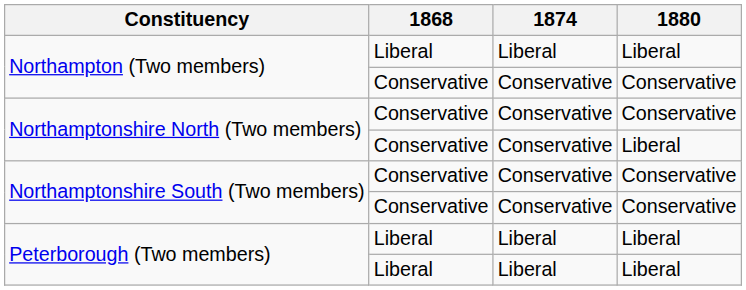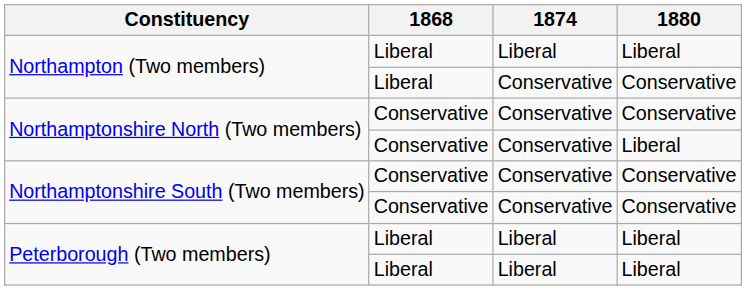(431, 82) Conservative -> (403, 82) Liberal
